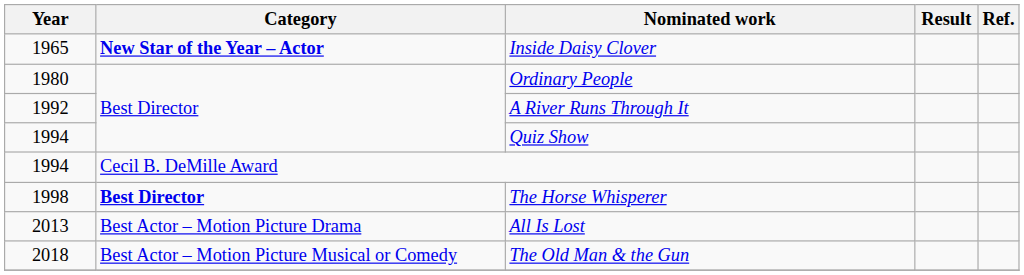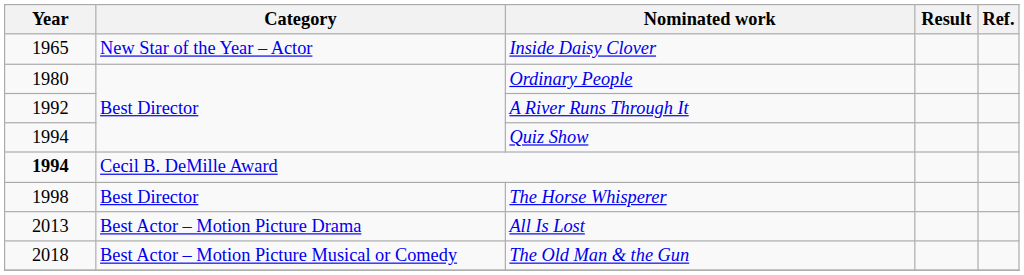(212, 48) bold -> (206, 48) normal
(50, 166) normal -> (50, 166) bold
(152, 196) bold -> (149, 196) normal
